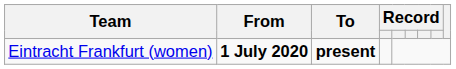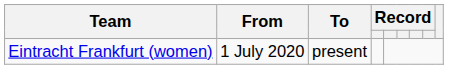(264, 51) bold -> (262, 51) normal
(345, 51) bold -> (340, 51) normal
